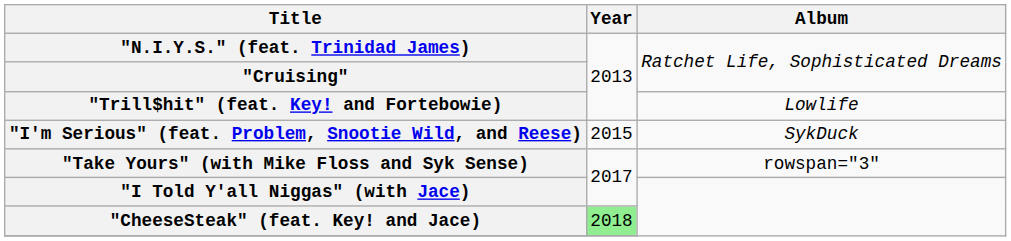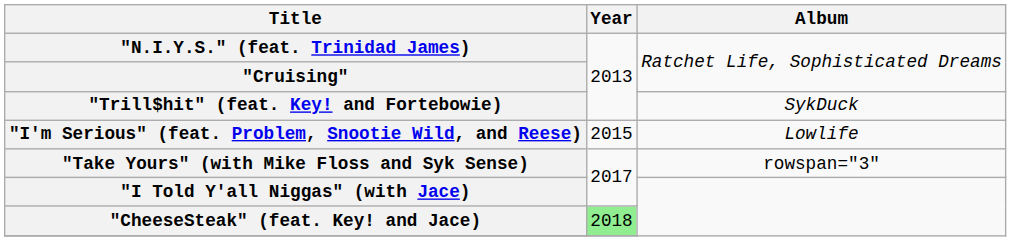(822, 106) Lowlife -> (822, 106) SykDuck
(822, 134) SykDuck -> (822, 134) Lowlife
